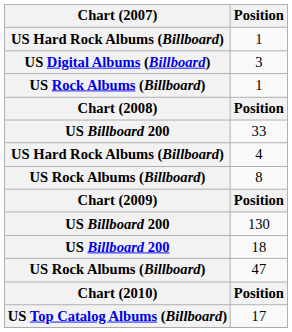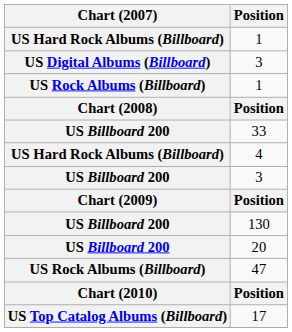(117, 177) US Rock Albums (Billboard) -> (117, 177) US Billboard 200
(259, 177) 8 -> (259, 177) 3
(259, 246) 18 -> (259, 246) 20
